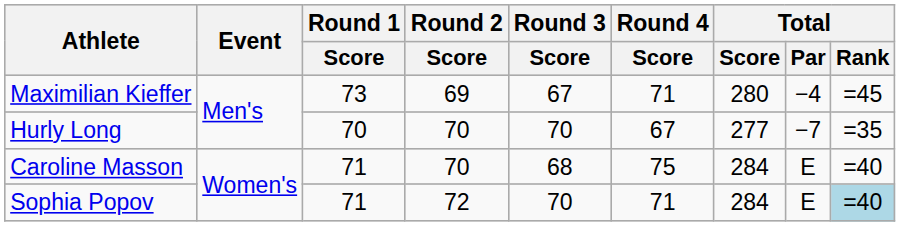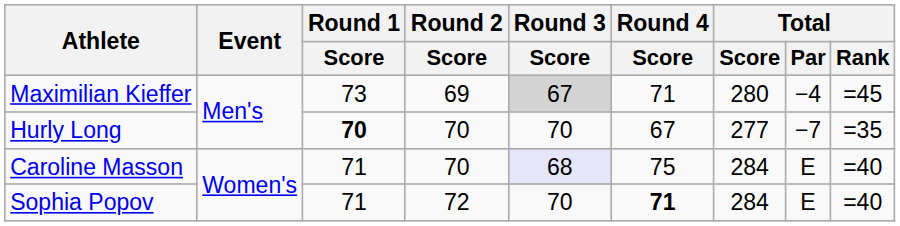(560, 94) no background -> (560, 94) lightgrey background
(354, 131) normal -> (354, 131) bold
(560, 167) no background -> (560, 167) lavender background
(663, 203) normal -> (663, 203) bold
(863, 203) lightblue background -> (863, 203) no background
